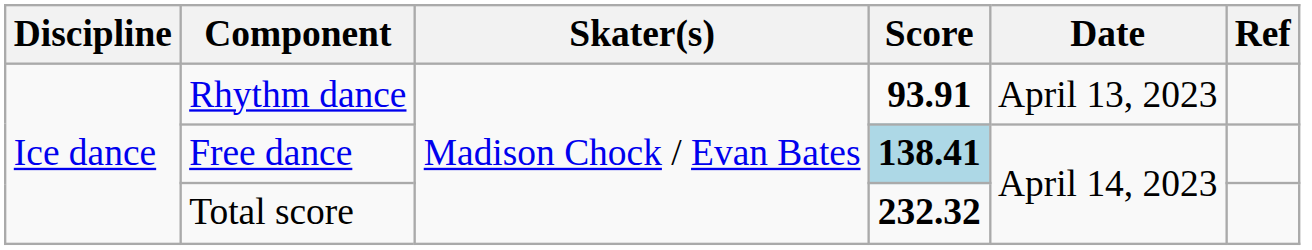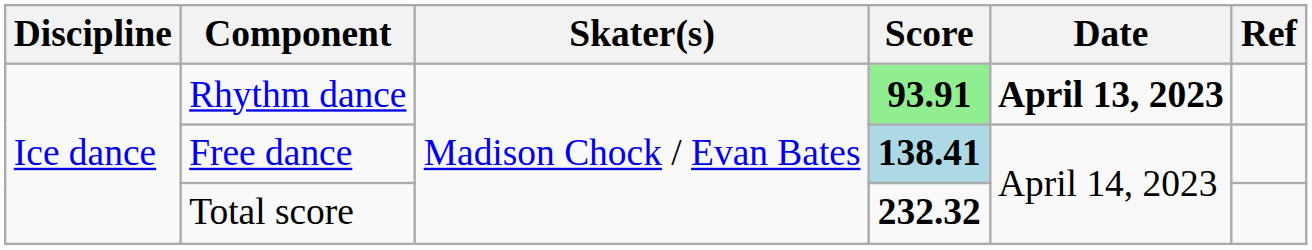(929, 93) no background -> (929, 93) lightgreen background
(1108, 93) normal -> (1111, 93) bold
